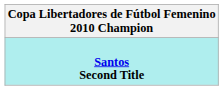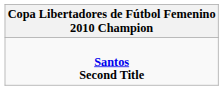(112, 68) paleturquoise background -> (112, 68) no background
